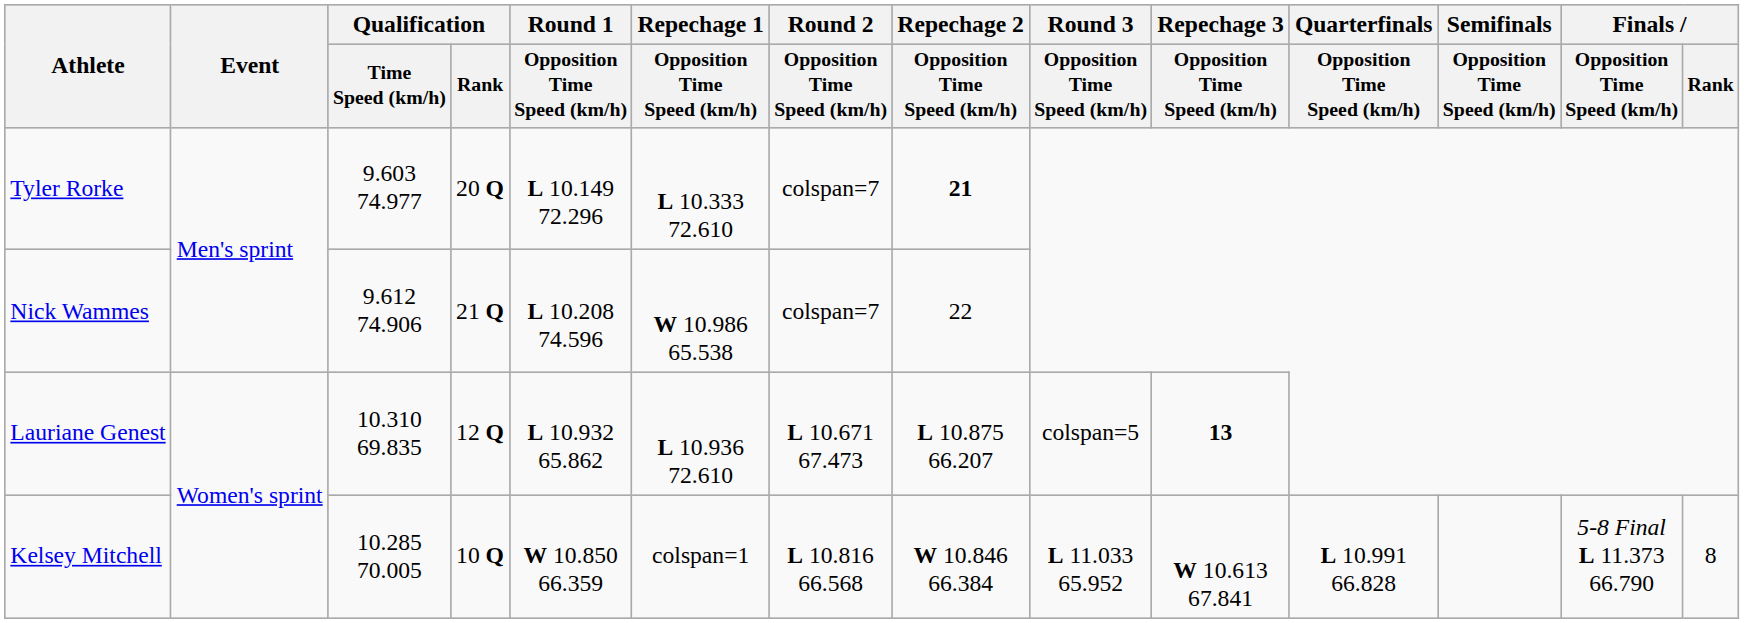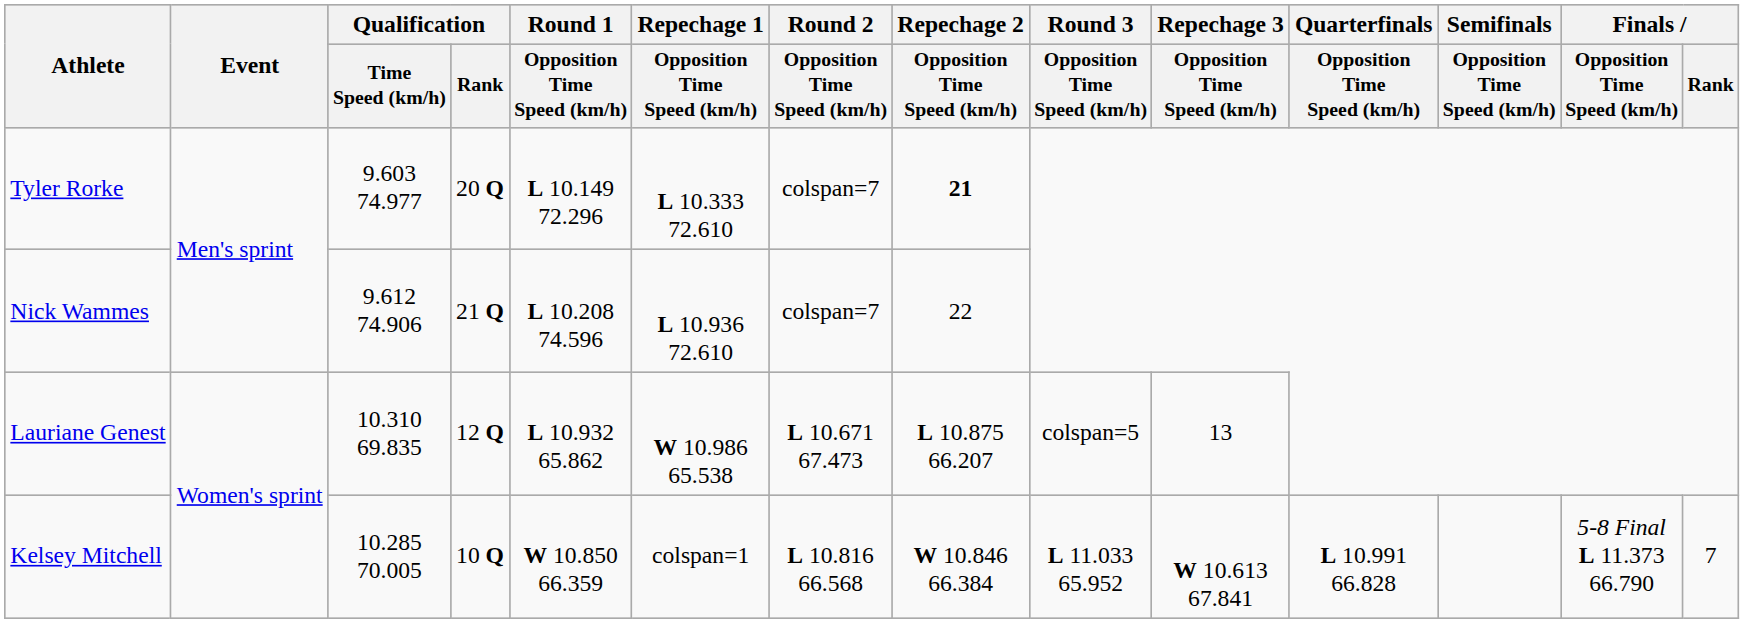(701, 338) W 10.986 65.538 -> (701, 338) L 10.936 72.610
(701, 461) L 10.936 72.610 -> (701, 461) W 10.986 65.538
(1221, 433) bold -> (1221, 433) normal
(1711, 556) 8 -> (1711, 556) 7
